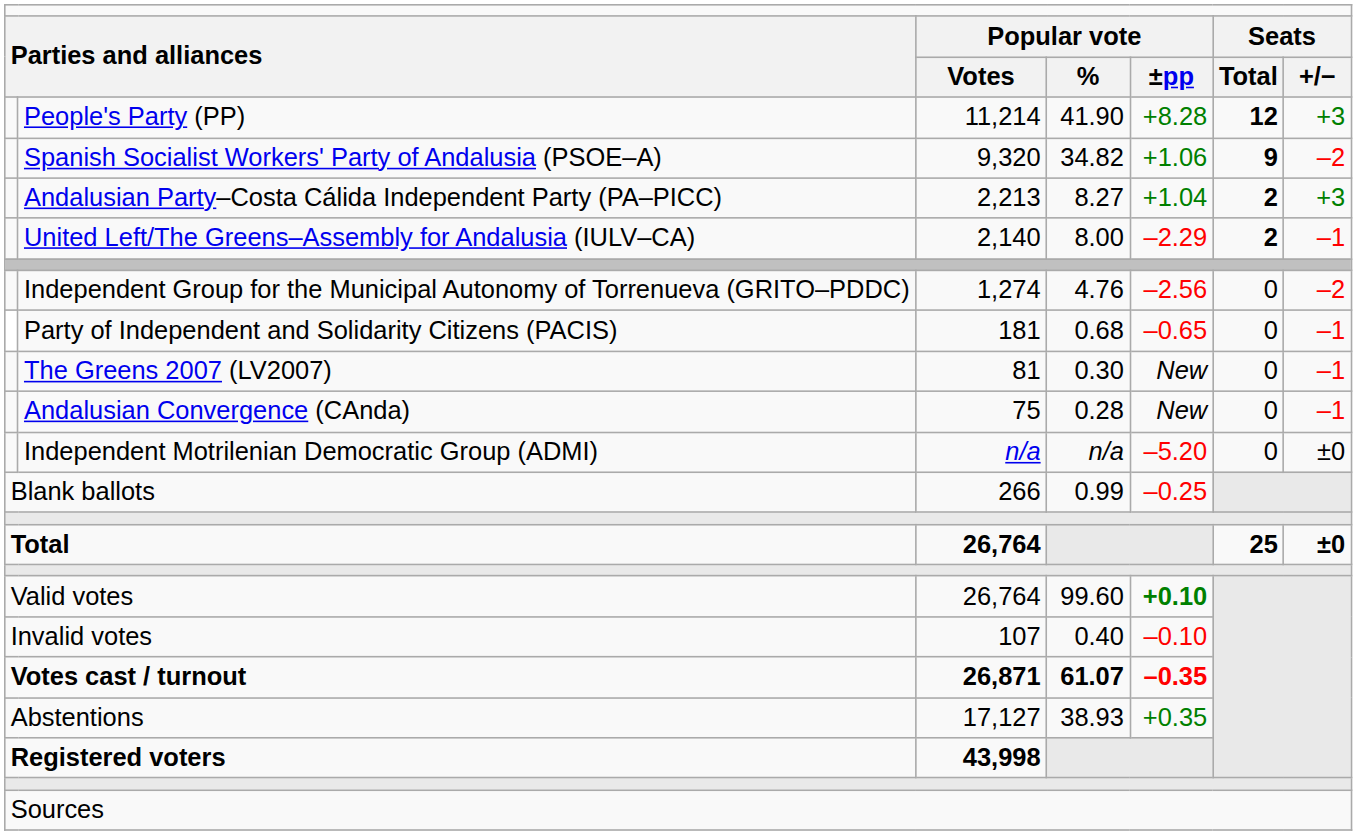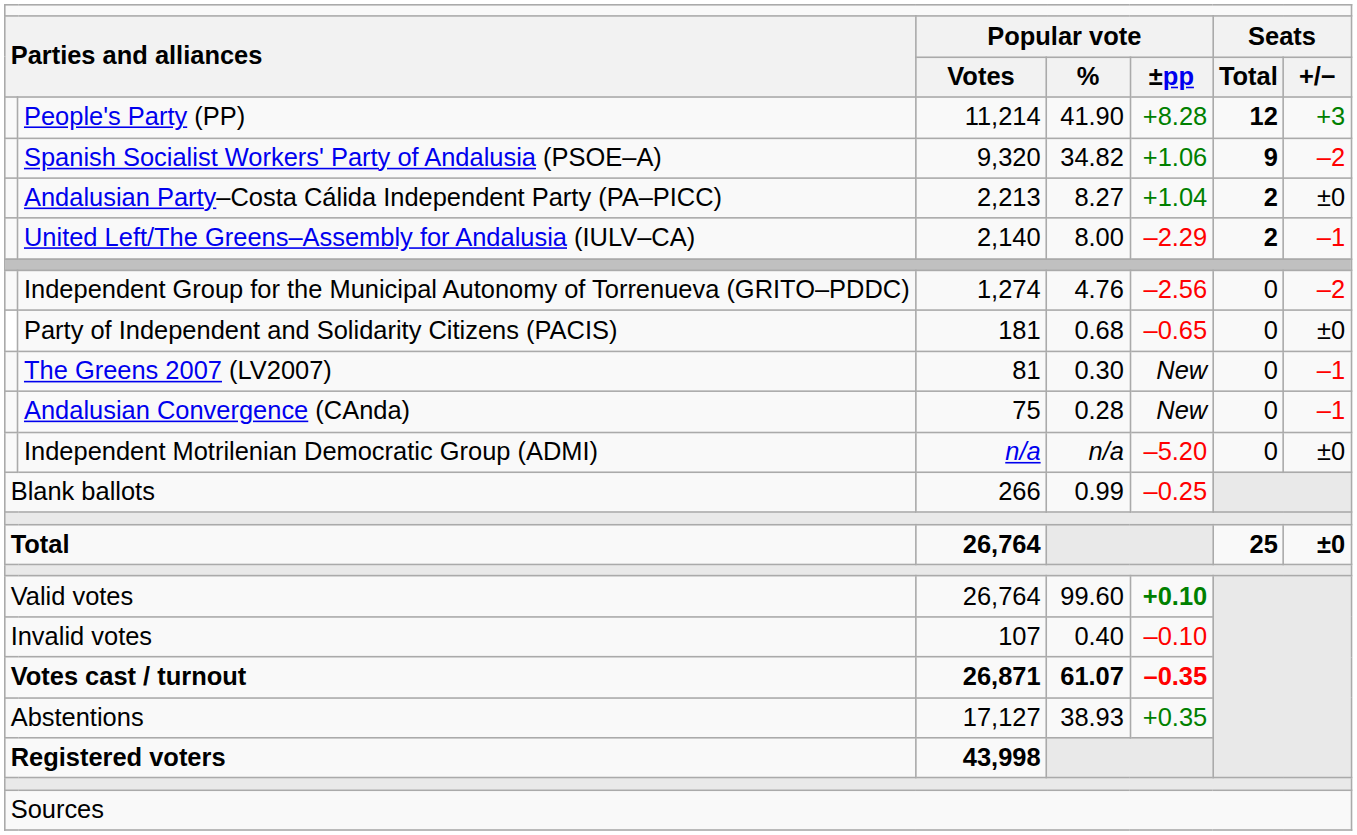(1331, 197) +3 -> (1331, 197) ±0
(1331, 330) –1 -> (1331, 330) ±0
